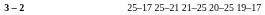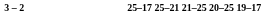(194, 8) normal -> (194, 8) bold
